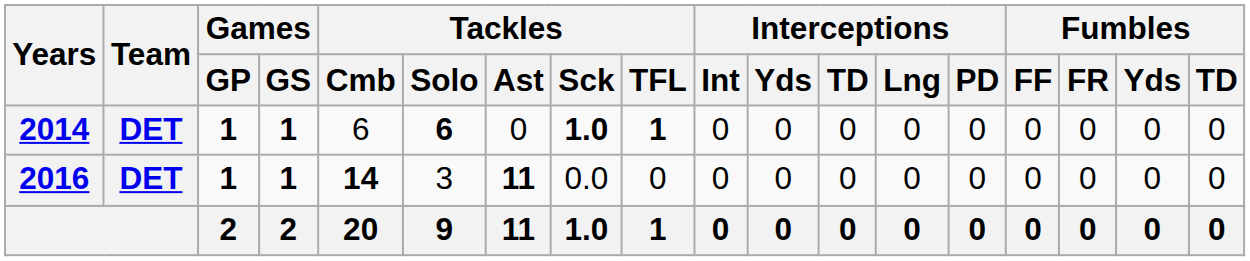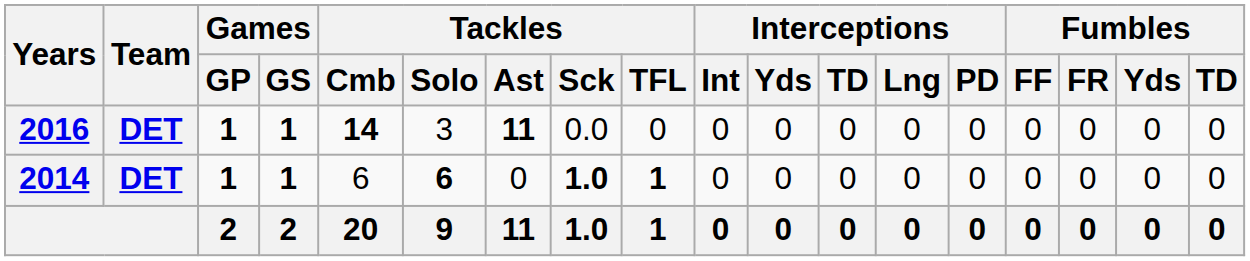rows swapped: (54, 129) <-> (54, 179)
